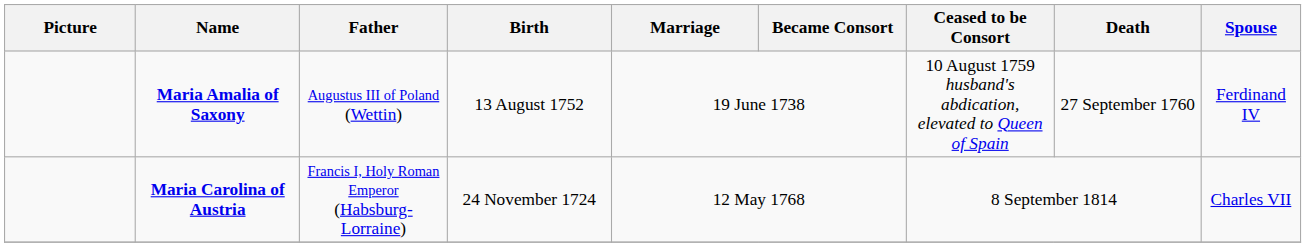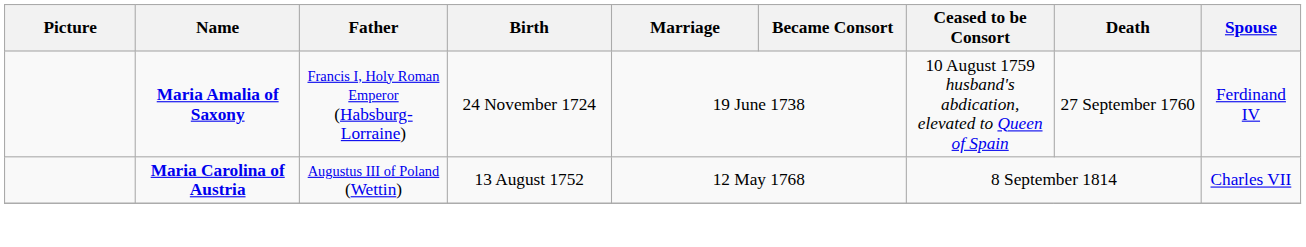(373, 105) Augustus III of Poland (Wettin) -> (373, 105) Francis I, Holy Roman Emperor (Habsburg-Lorraine)
(529, 103) 13 August 1752 -> (529, 103) 24 November 1724
(373, 200) Francis I, Holy Roman Emperor (Habsburg-Lorraine) -> (373, 181) Augustus III of Poland (Wettin)
(529, 199) 24 November 1724 -> (529, 179) 13 August 1752
